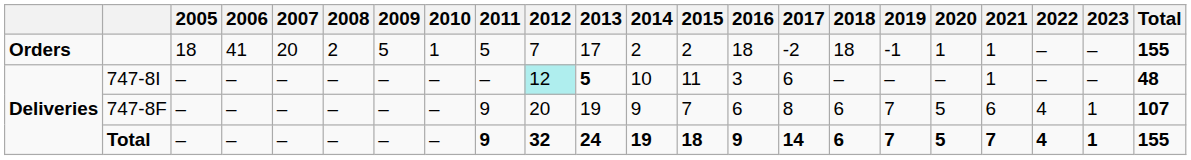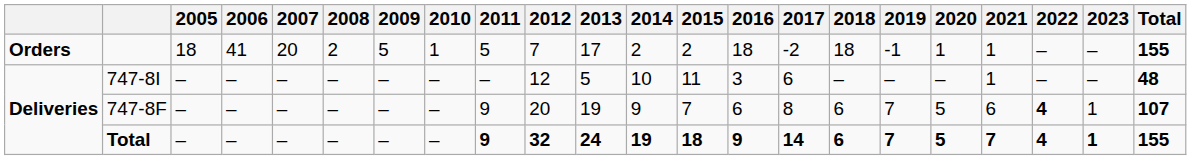(540, 79) paleturquoise background -> (540, 79) no background
(585, 79) bold -> (585, 79) normal
(1042, 109) normal -> (1042, 109) bold
